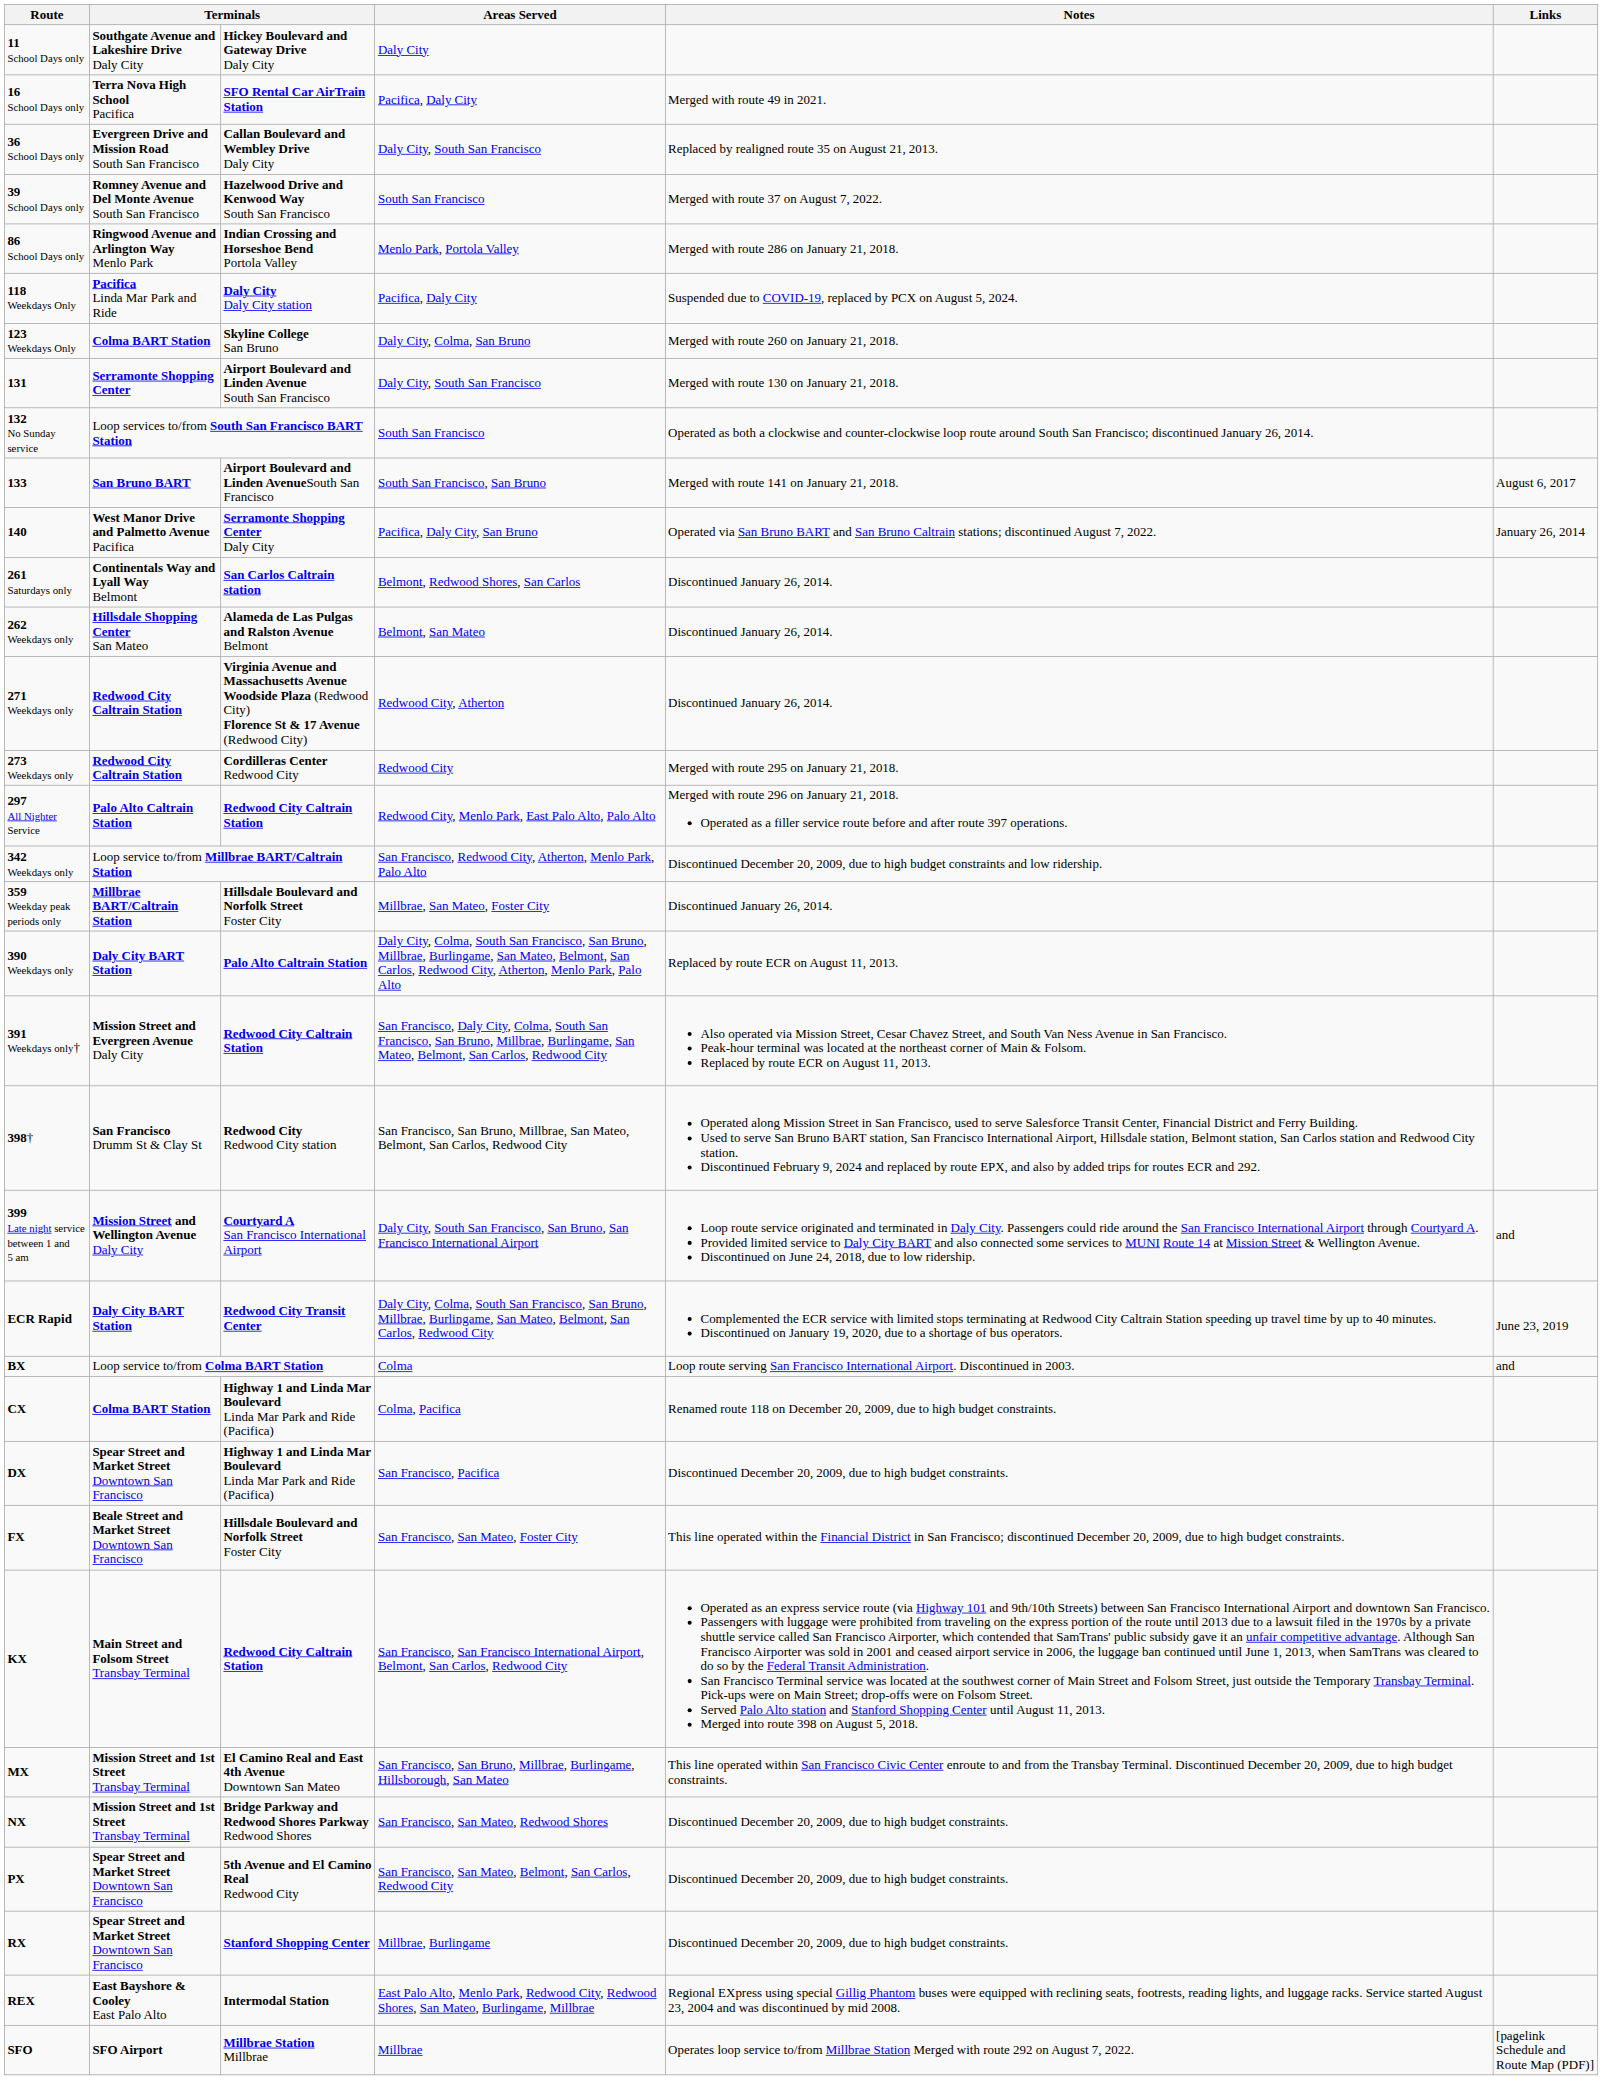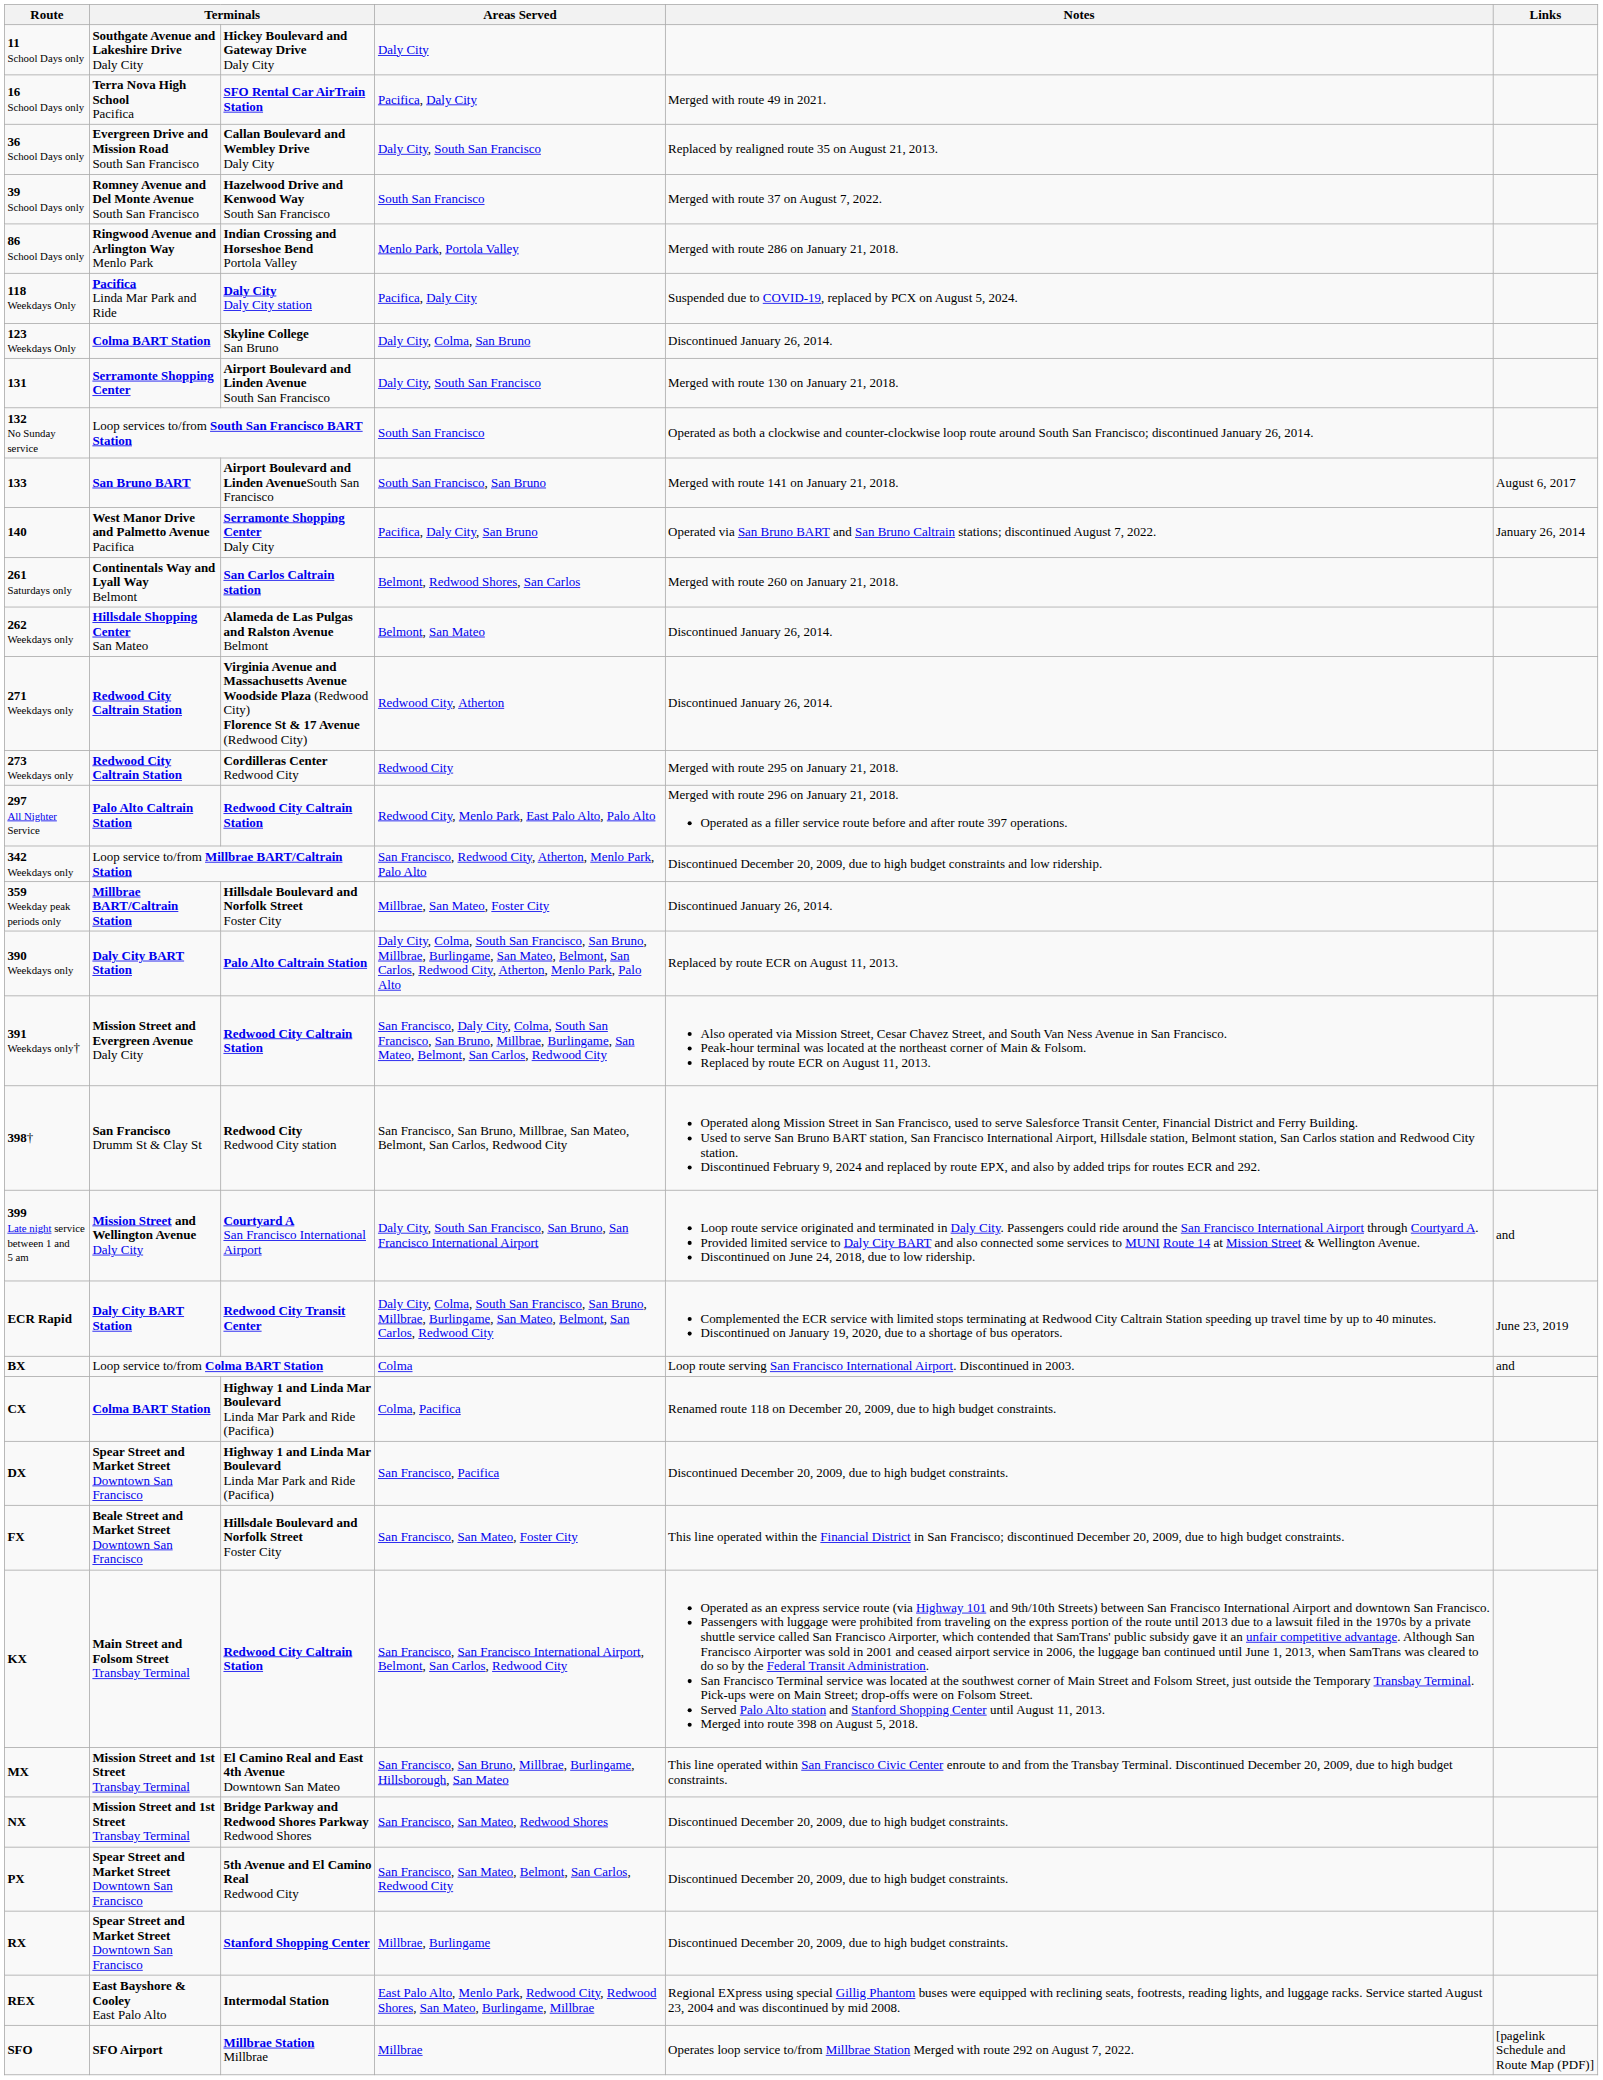(783, 340) Merged with route 260 on January 21, 2018. -> (750, 340) Discontinued January 26, 2014.
(750, 582) Discontinued January 26, 2014. -> (783, 582) Merged with route 260 on January 21, 2018.
